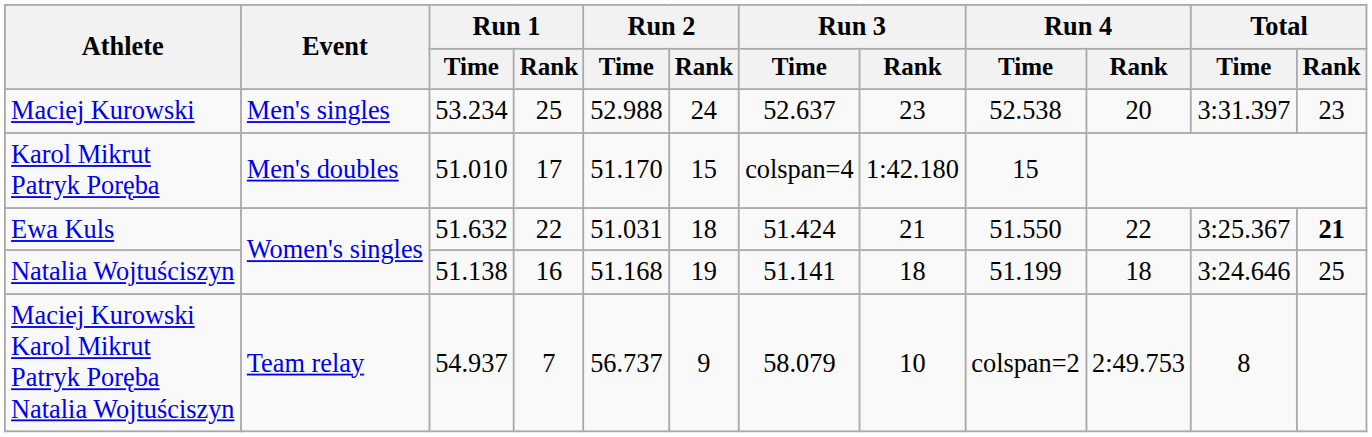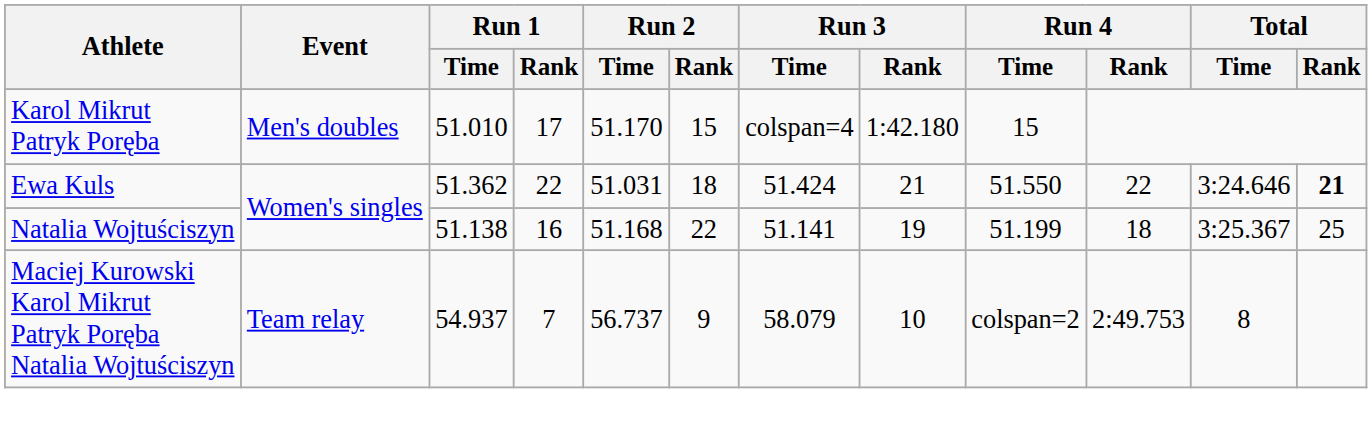- row: (103, 111)
(471, 229) 51.632 -> (471, 185) 51.362
(1244, 229) 3:25.367 -> (1244, 185) 3:24.646
(704, 272) 19 -> (704, 229) 22
(912, 272) 18 -> (912, 229) 19
(1244, 272) 3:24.646 -> (1244, 229) 3:25.367
